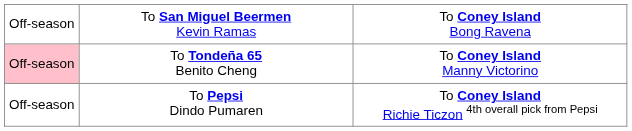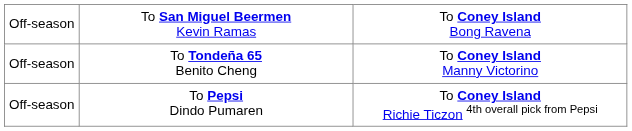(42, 63) pink background -> (42, 63) no background
